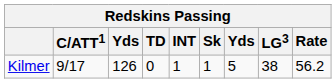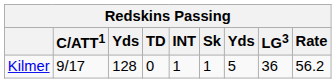(124, 66) 126 -> (124, 66) 128
(270, 66) 38 -> (270, 66) 36
